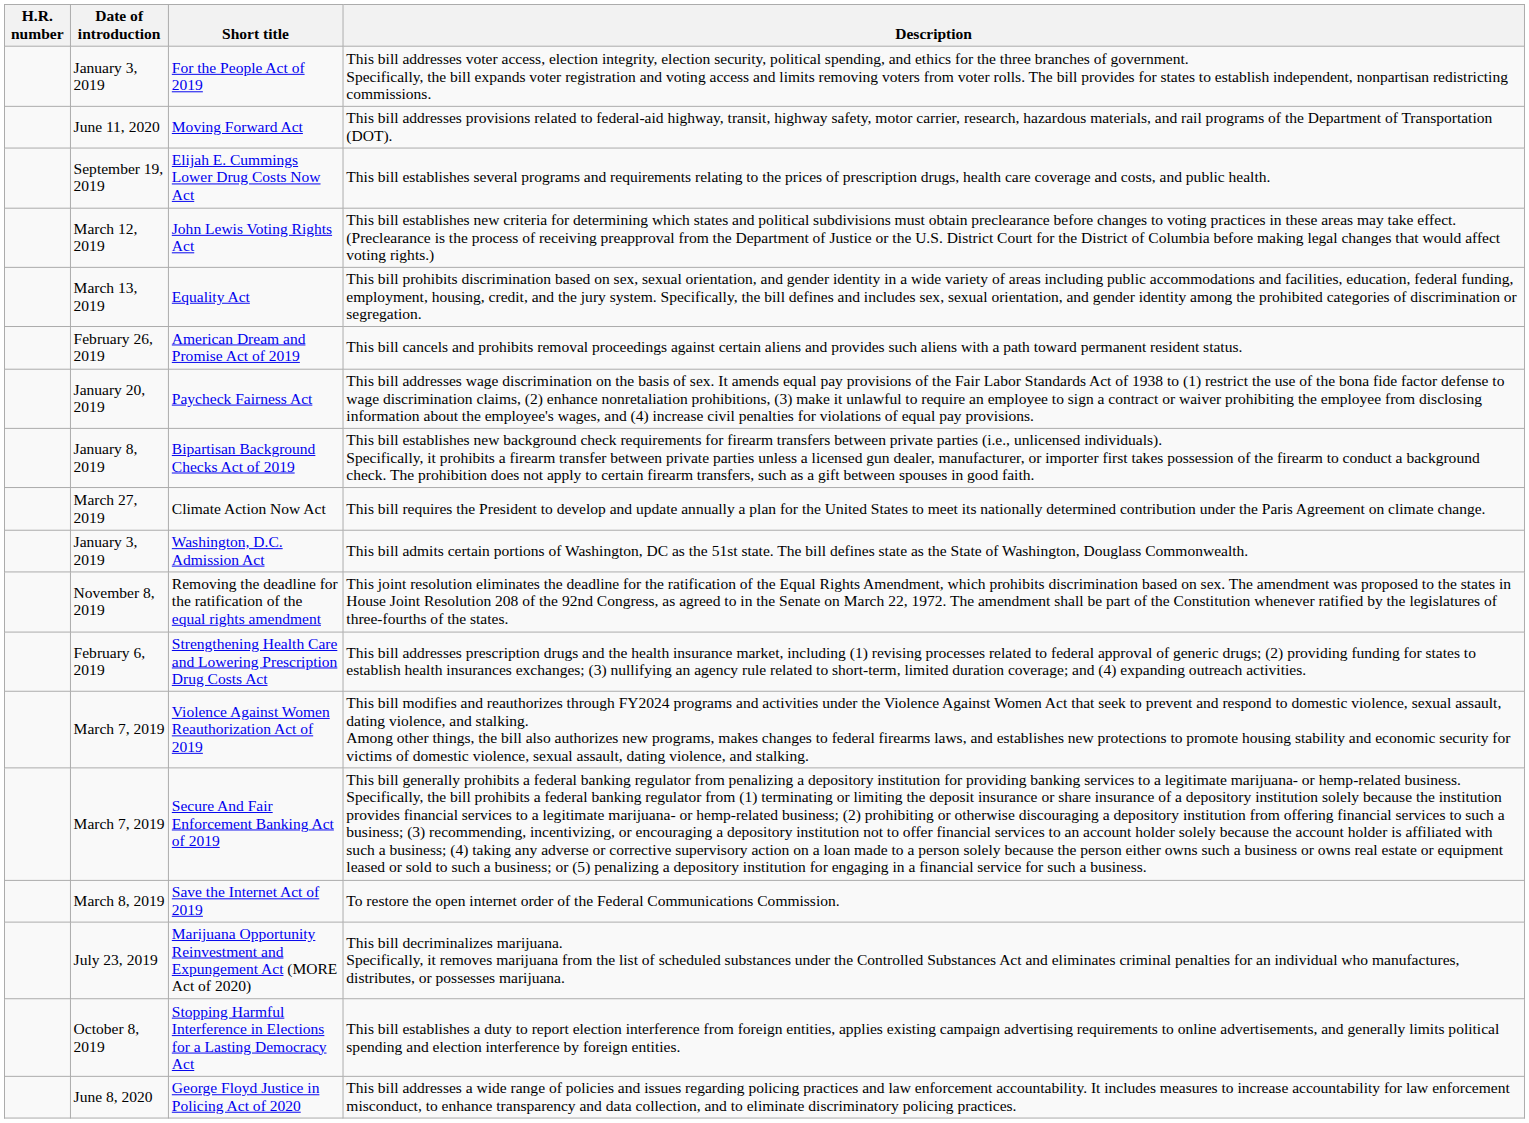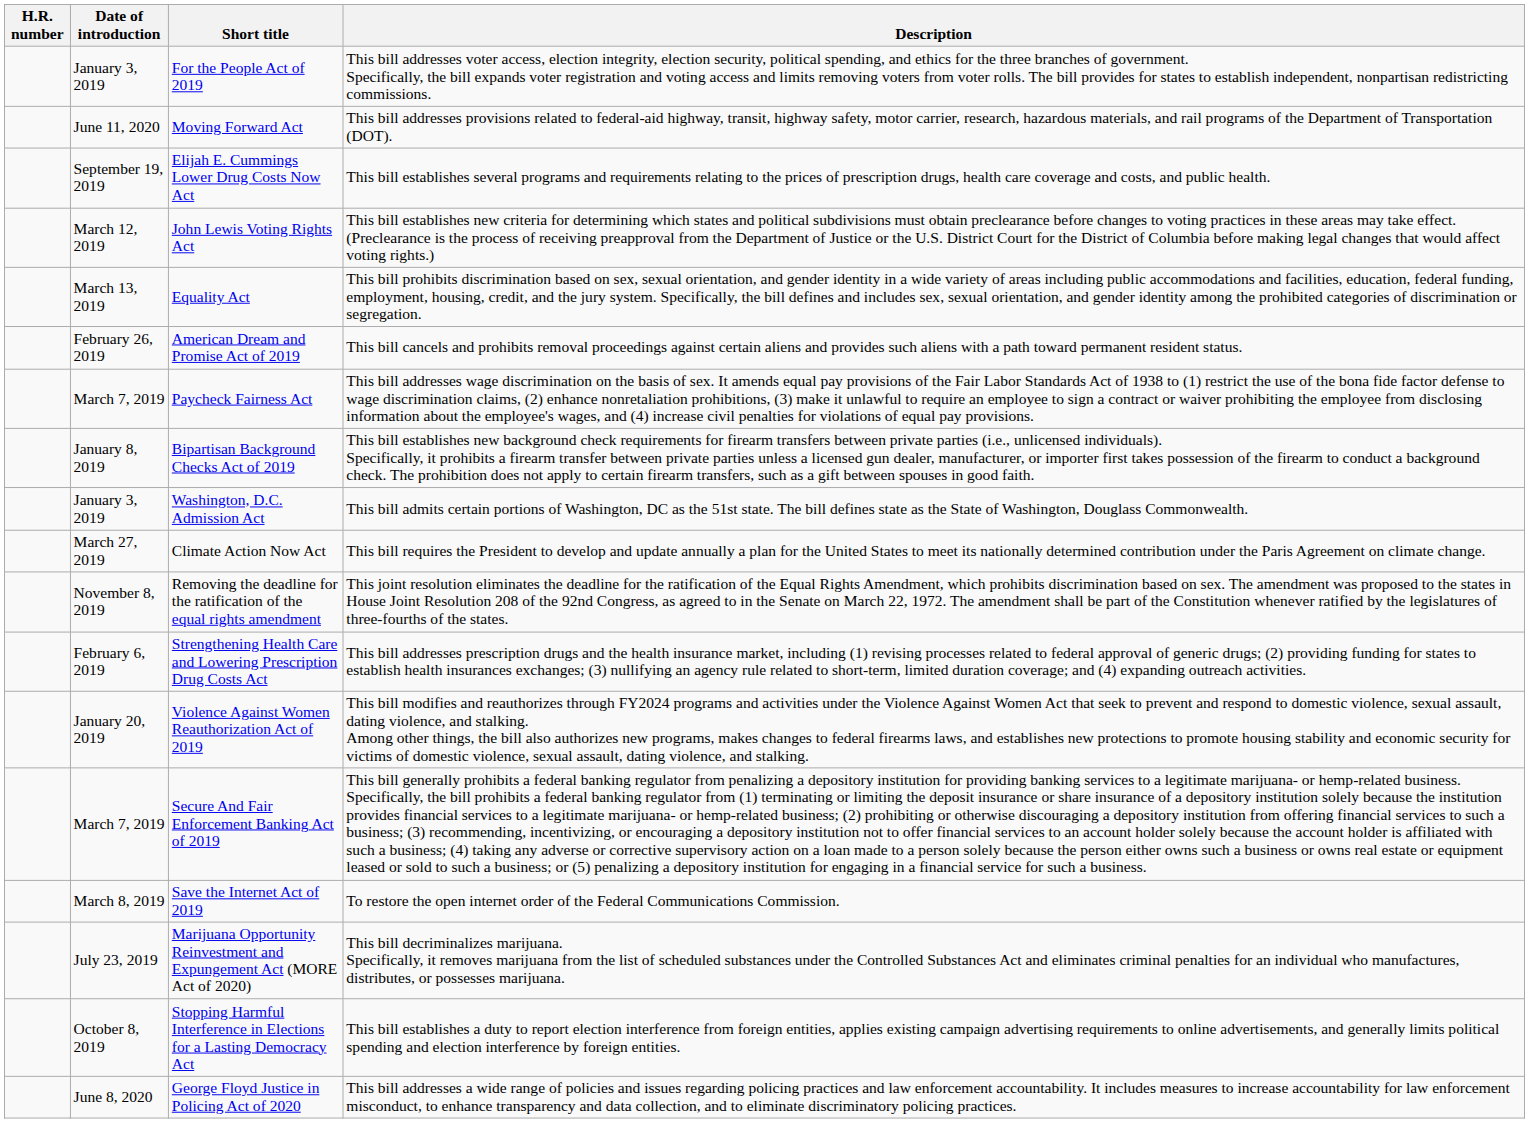(109, 398) January 20, 2019 -> (119, 398) March 7, 2019
rows swapped: (249, 508) <-> (227, 551)
(119, 729) March 7, 2019 -> (109, 729) January 20, 2019
